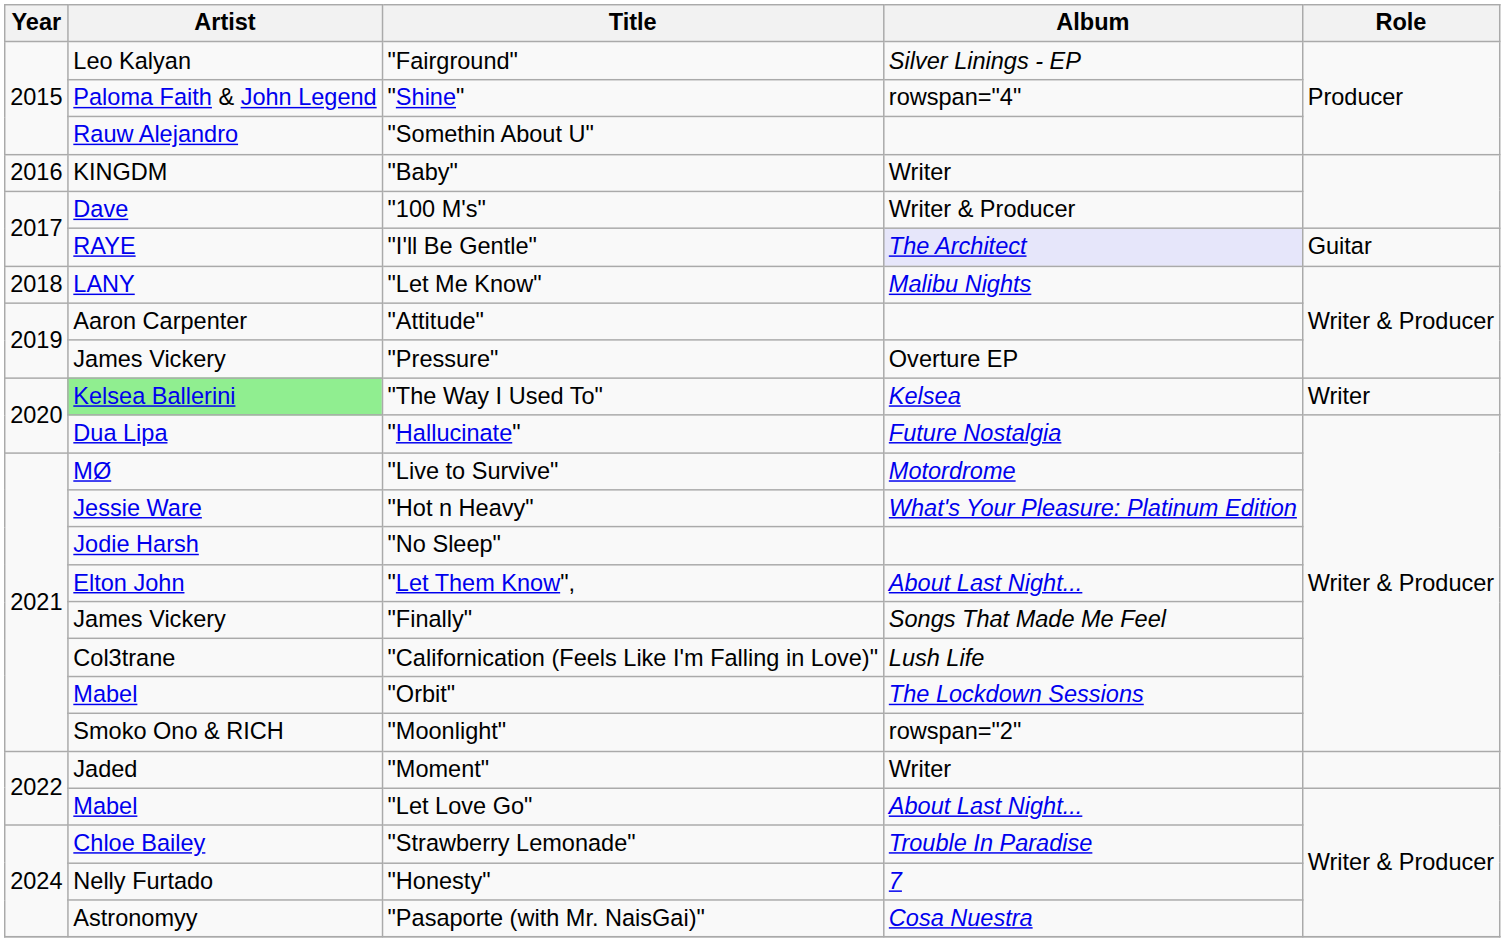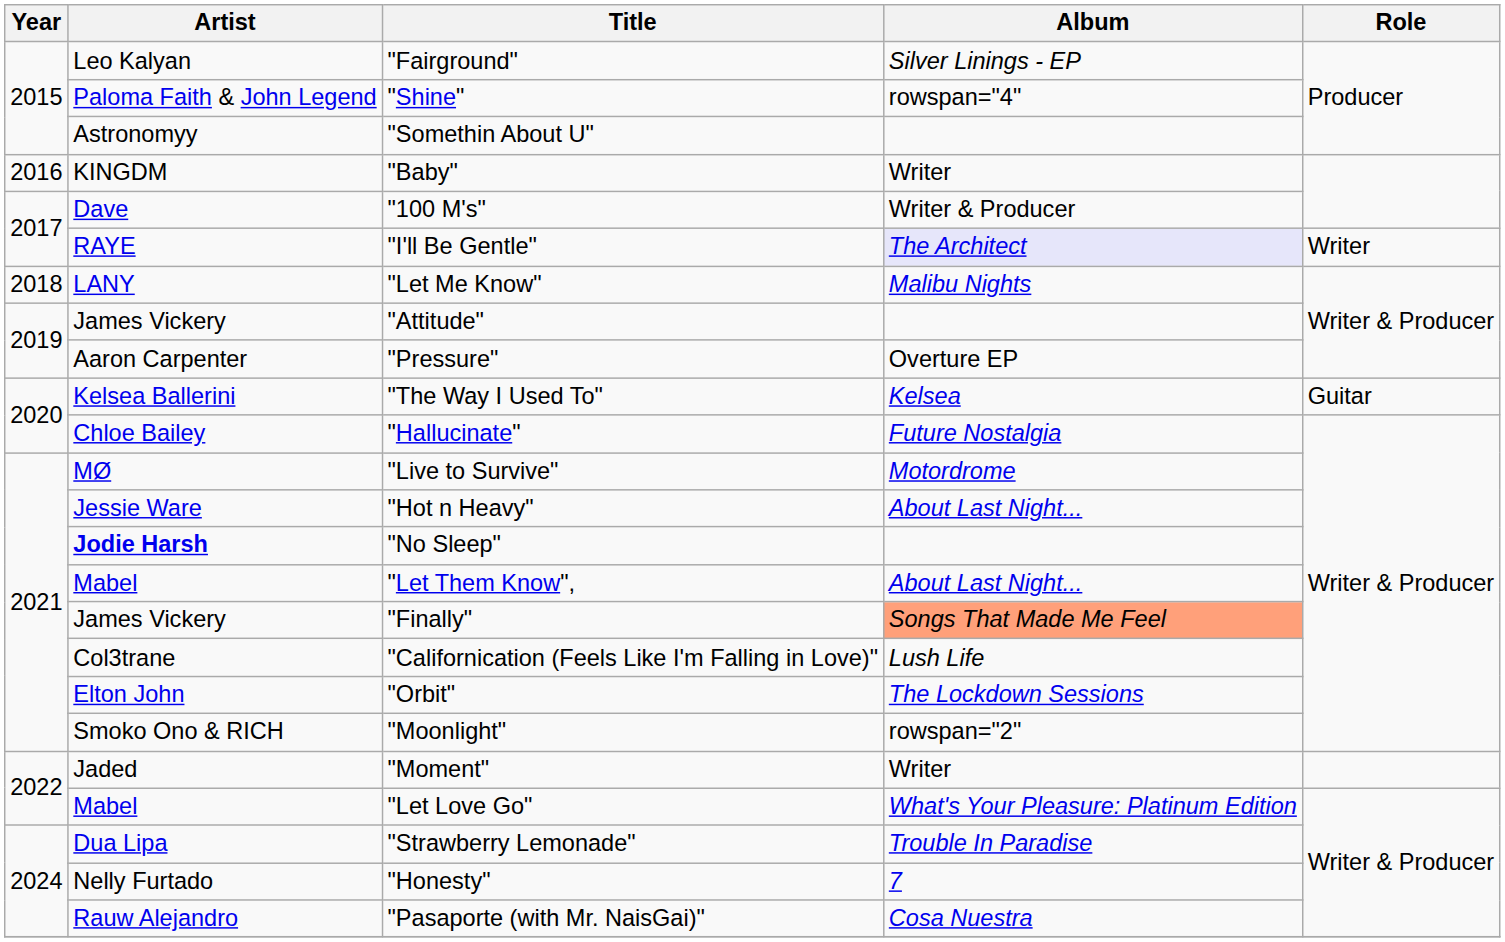(156, 135) Rauw Alejandro -> (135, 135) Astronomyy
(1340, 246) Guitar -> (1339, 246) Writer
(160, 321) Aaron Carpenter -> (150, 321) James Vickery
(150, 358) James Vickery -> (160, 358) Aaron Carpenter
(154, 396) lightgreen background -> (154, 396) no background
(1339, 396) Writer -> (1340, 396) Guitar
(120, 433) Dua Lipa -> (139, 433) Chloe Bailey
(1093, 508) What's Your Pleasure: Platinum Edition -> (986, 508) About Last Night...
(136, 545) normal -> (141, 545) bold
(129, 582) Elton John -> (105, 582) Mabel
(1027, 619) no background -> (1027, 619) lightsalmon background
(105, 694) Mabel -> (129, 694) Elton John
(986, 806) About Last Night... -> (1093, 806) What's Your Pleasure: Platinum Edition
(139, 843) Chloe Bailey -> (120, 843) Dua Lipa
(135, 918) Astronomyy -> (156, 918) Rauw Alejandro
